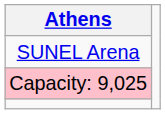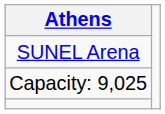(78, 83) pink background -> (78, 83) no background
